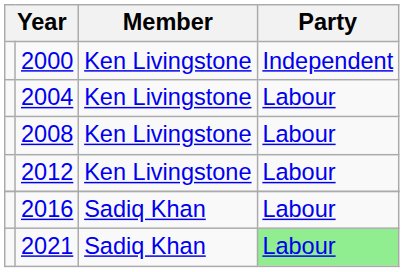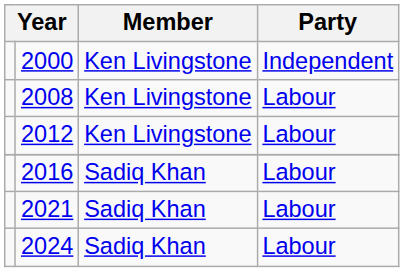- row: (47, 97)
(299, 246) lightgreen background -> (299, 209) no background
+ row: (47, 246)
